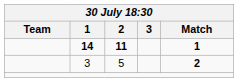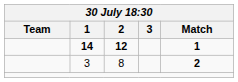(121, 47) 11 -> (121, 47) 12
(121, 64) 5 -> (121, 64) 8
